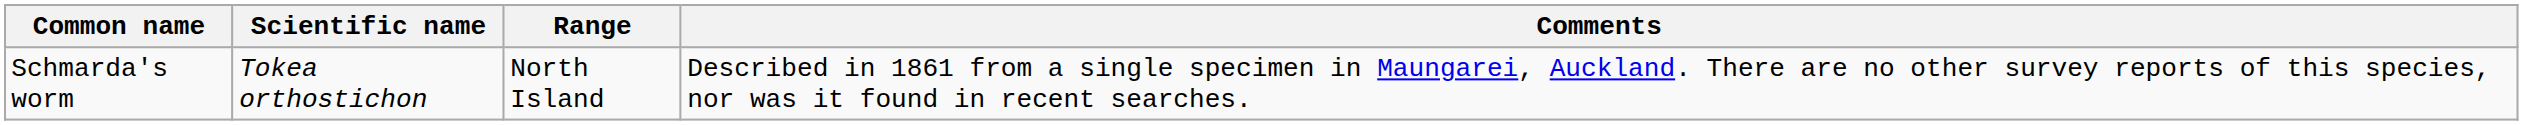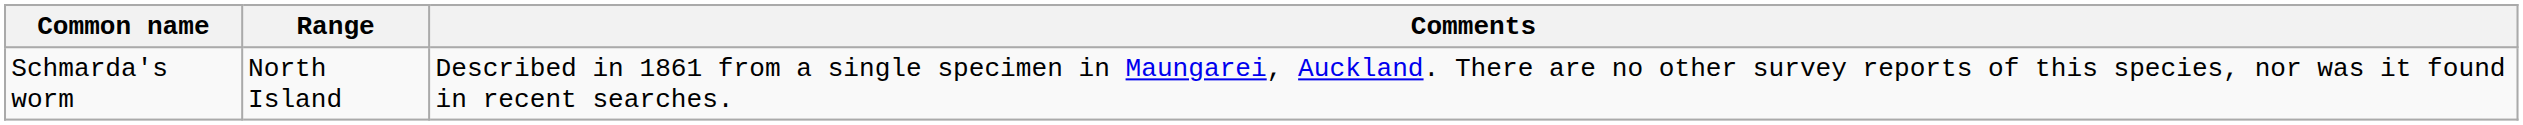- column: (368, 26)
